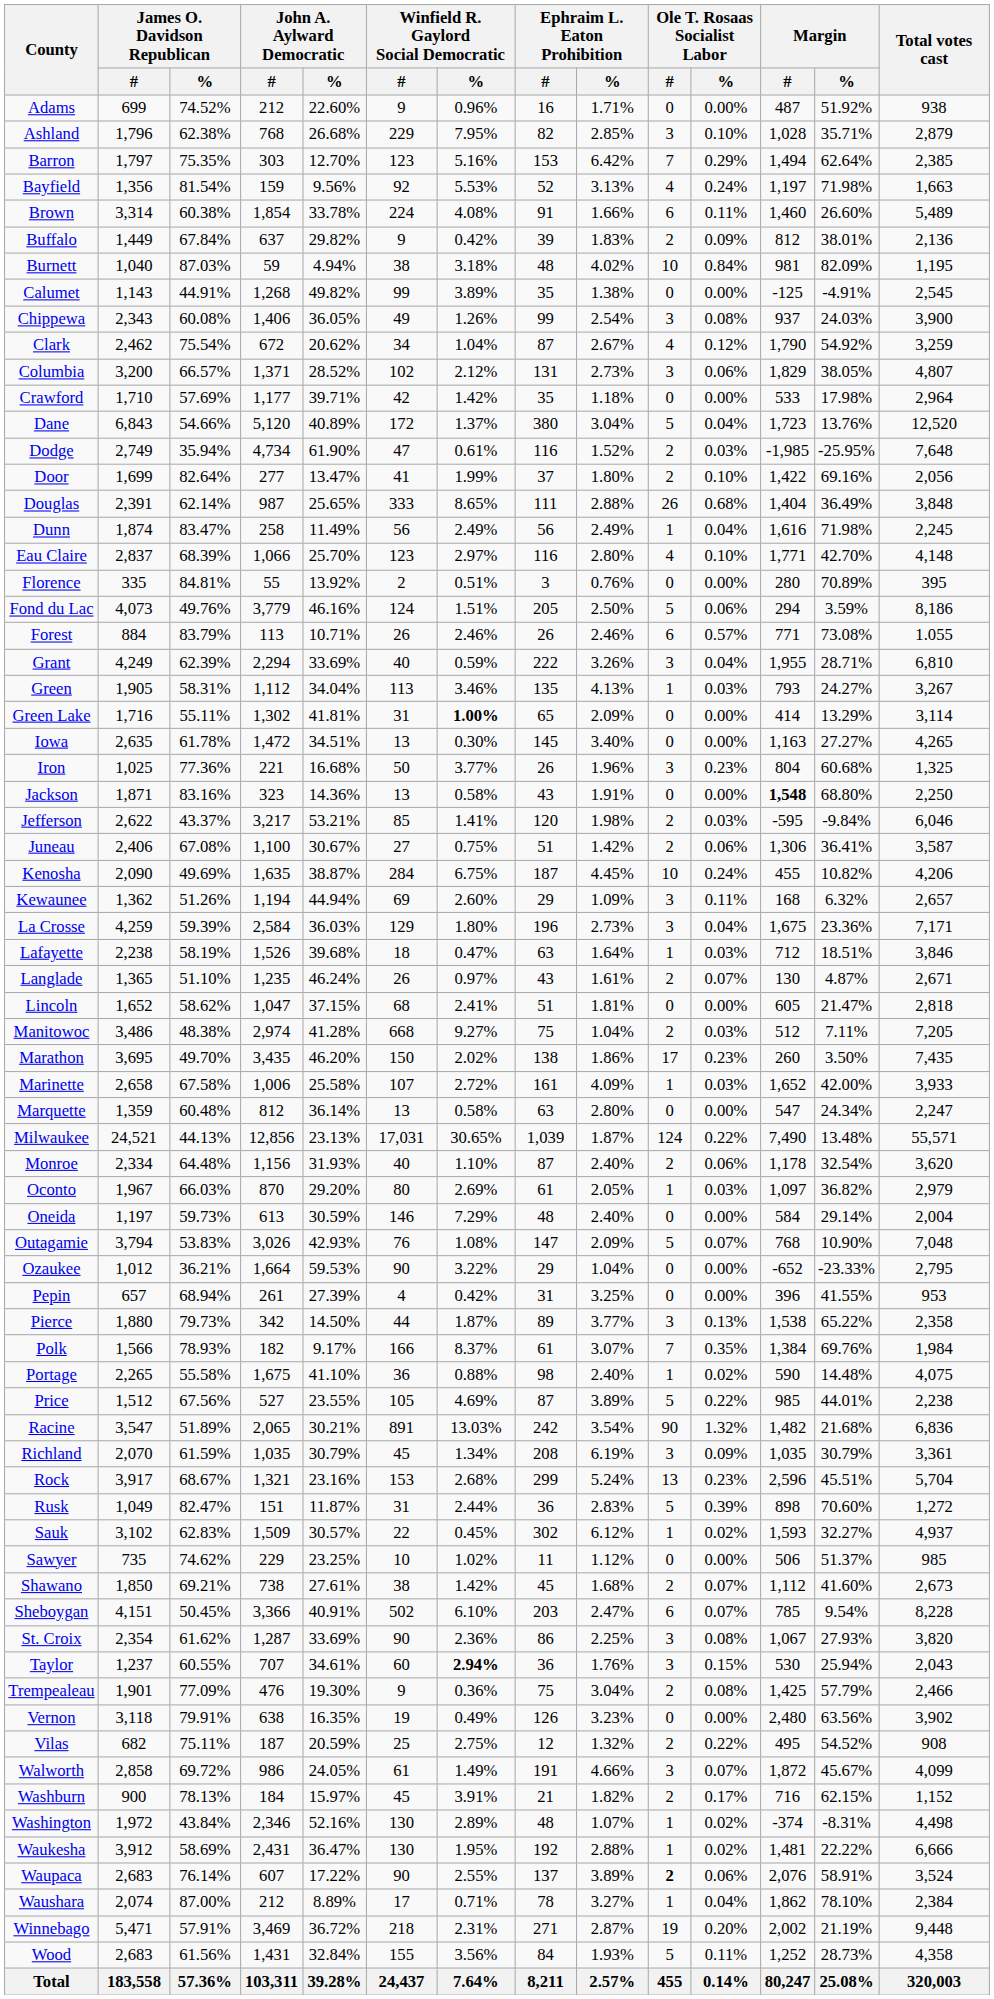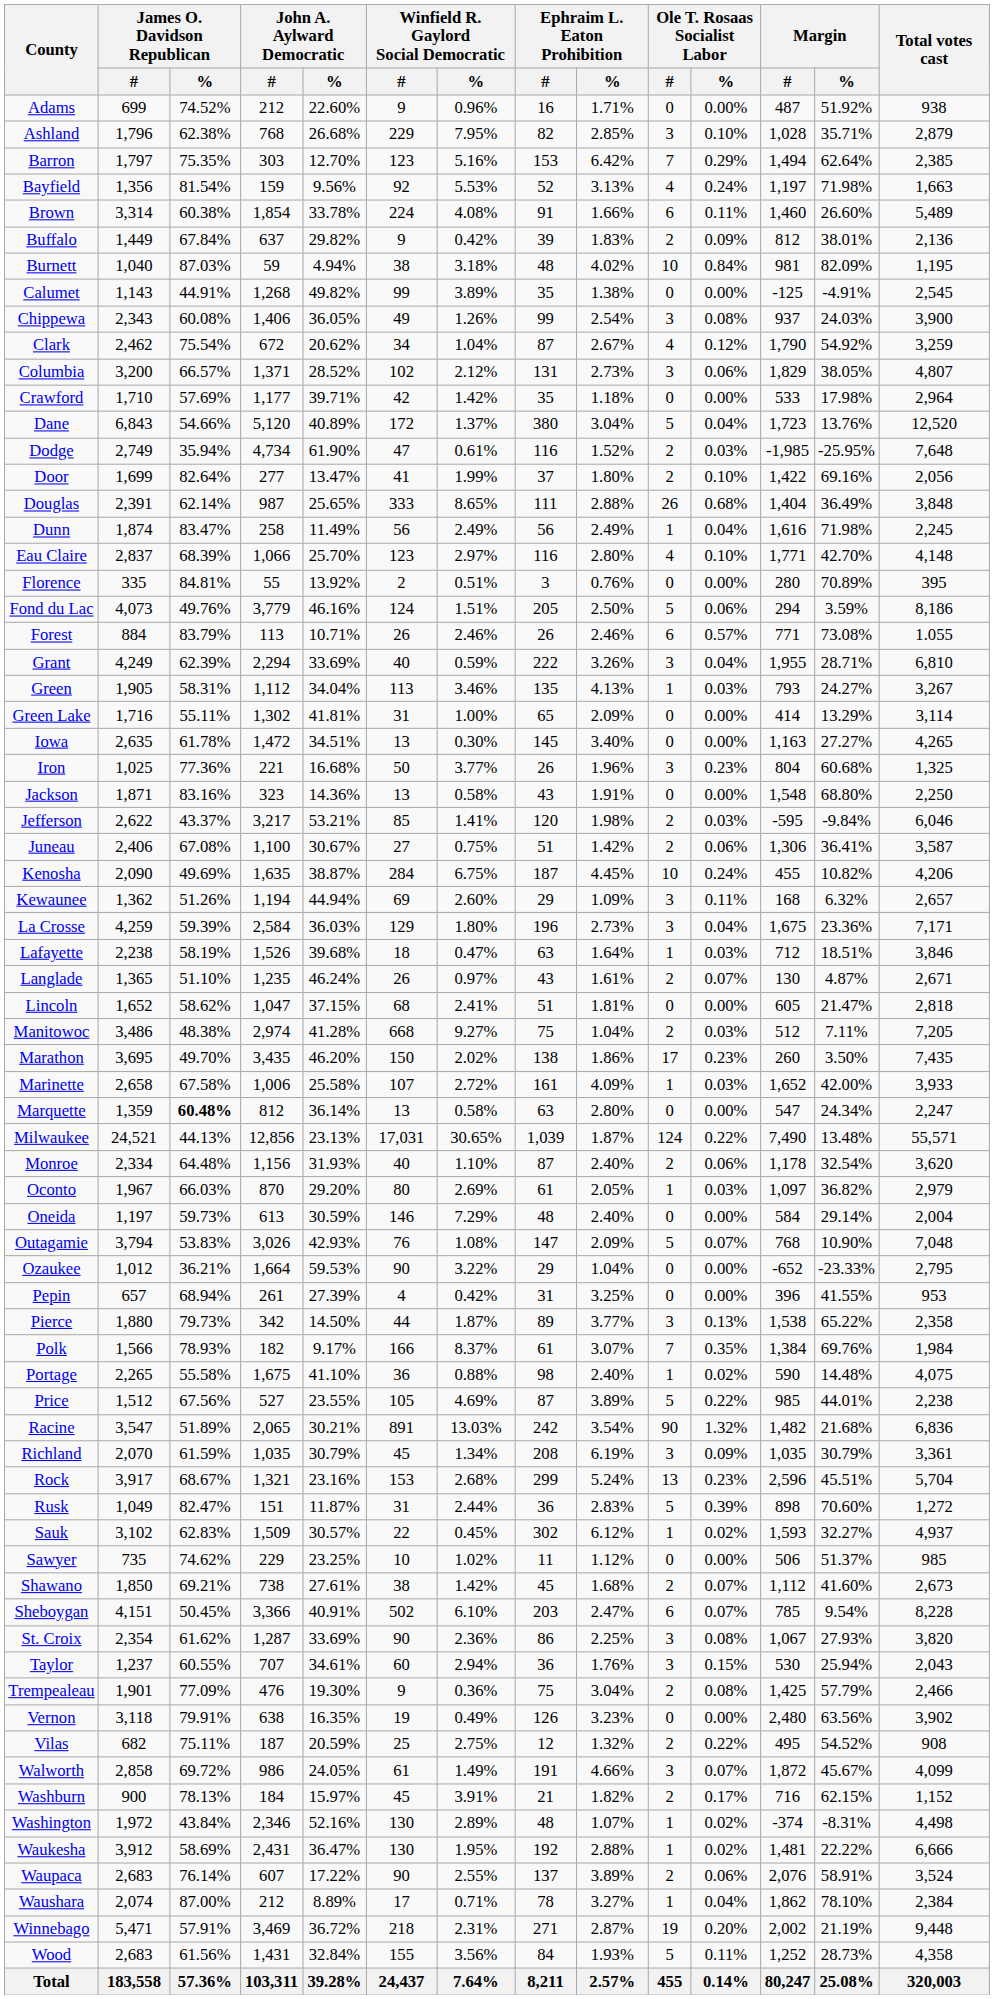(476, 714) bold -> (476, 714) normal
(788, 794) bold -> (788, 794) normal
(205, 1110) normal -> (205, 1110) bold
(476, 1664) bold -> (476, 1664) normal
(670, 1876) bold -> (670, 1876) normal
